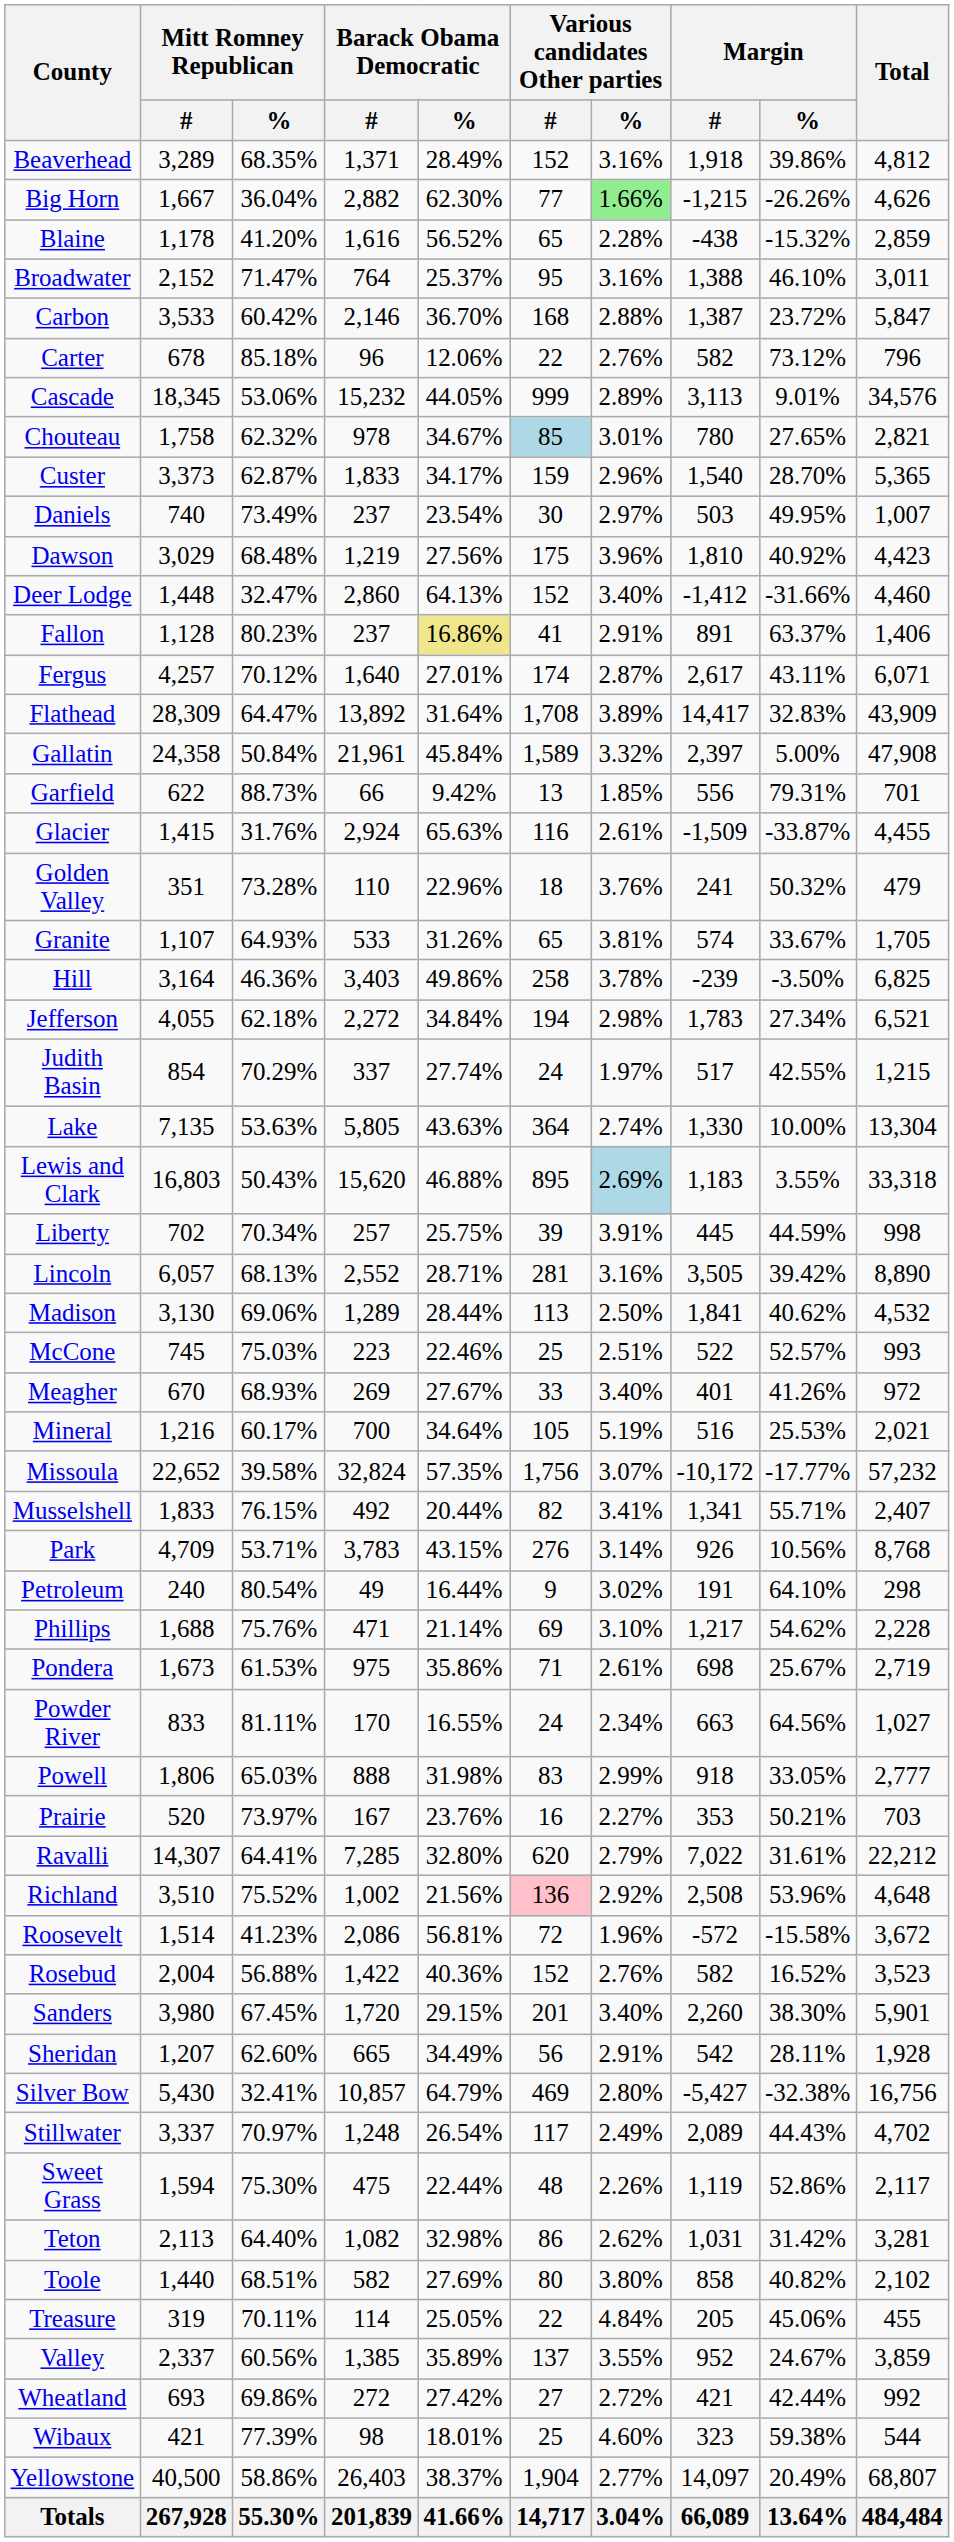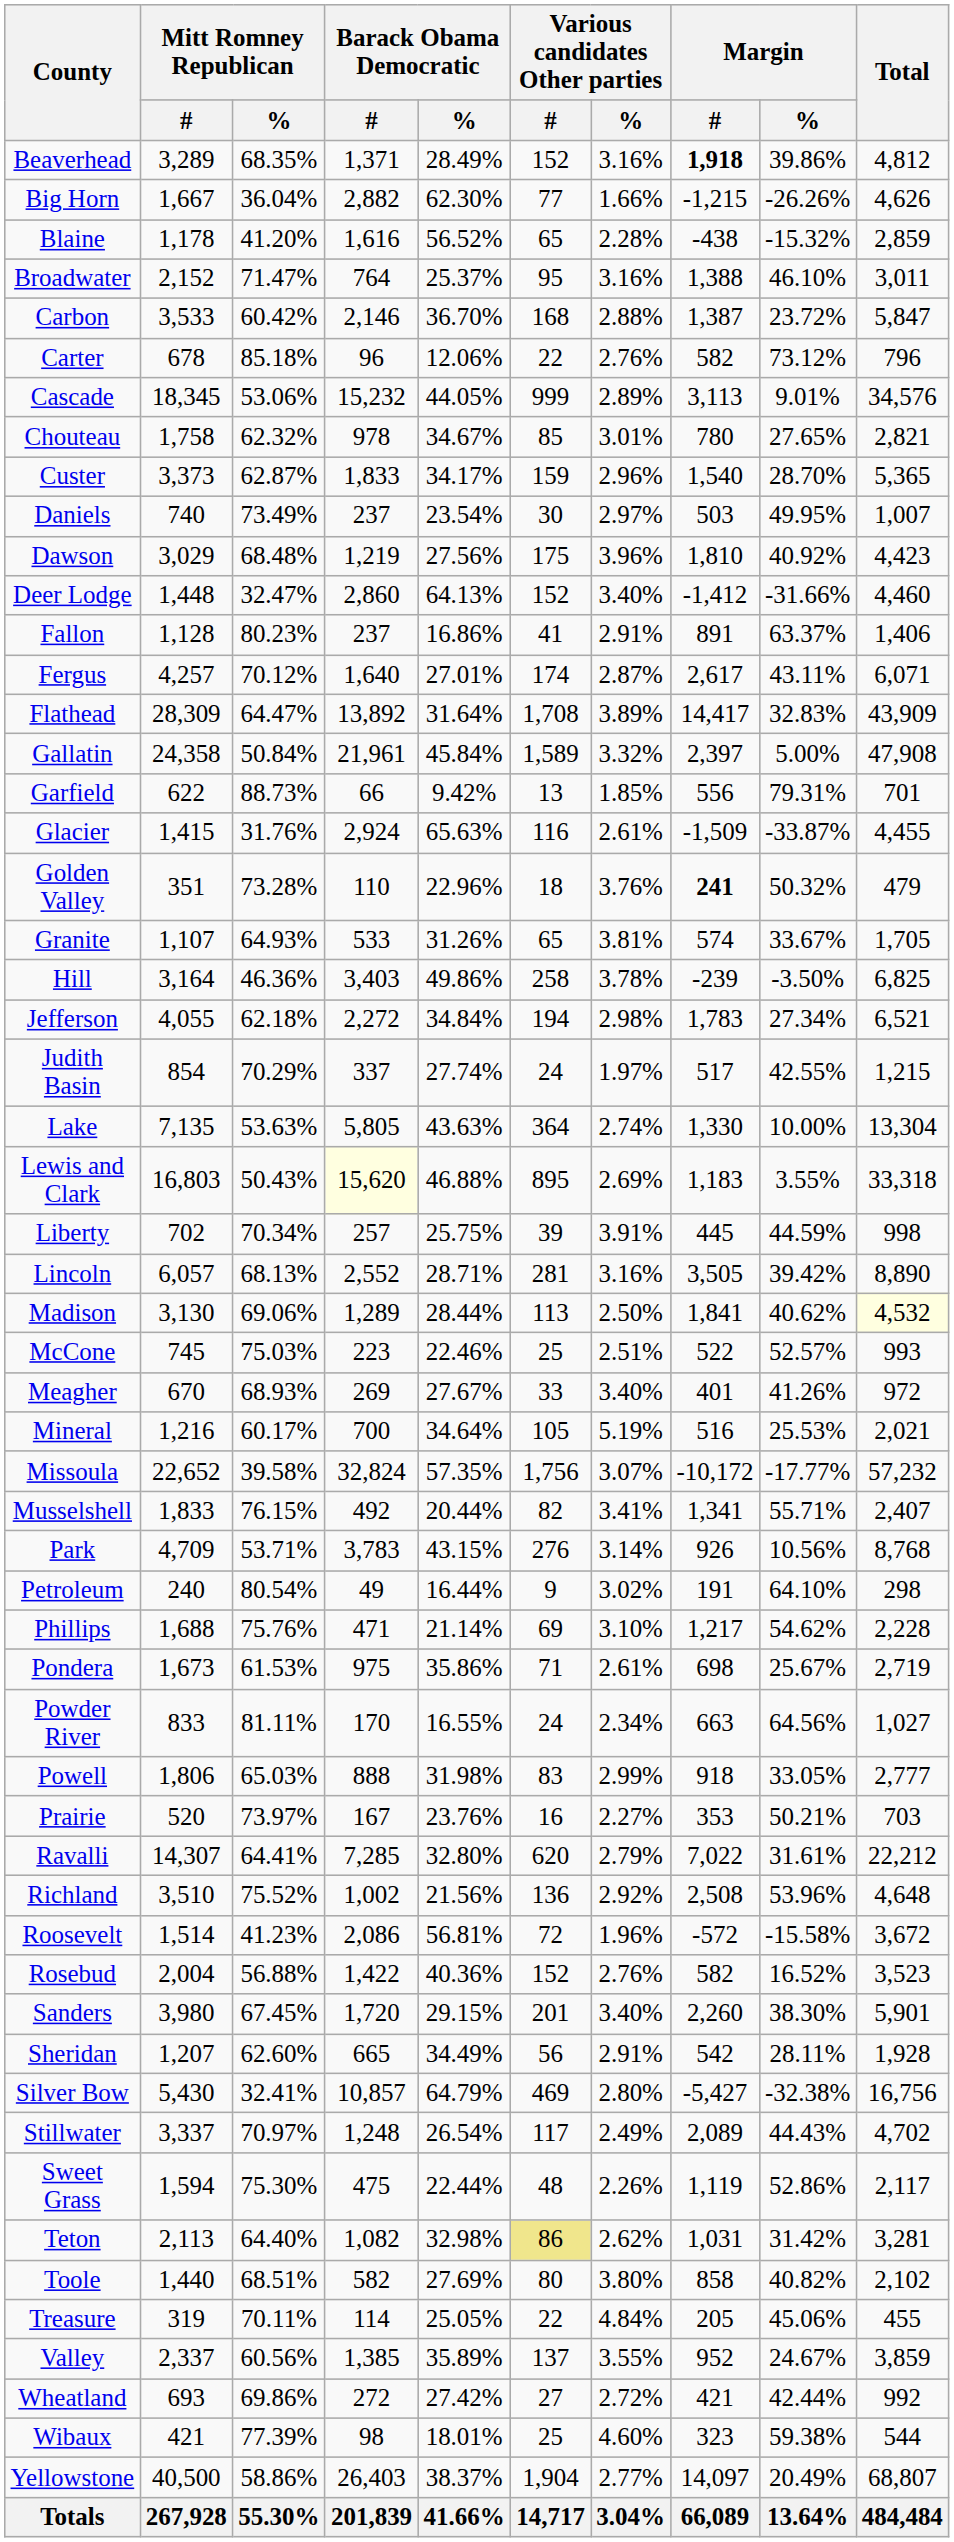(715, 159) normal -> (715, 159) bold
(631, 199) lightgreen background -> (631, 199) no background
(551, 436) lightblue background -> (551, 436) no background
(464, 634) khaki background -> (464, 634) no background
(715, 886) normal -> (715, 886) bold
(372, 1179) no background -> (372, 1179) lightyellow background
(631, 1179) lightblue background -> (631, 1179) no background
(902, 1312) no background -> (902, 1312) lightyellow background
(551, 1894) pink background -> (551, 1894) no background
(551, 2239) no background -> (551, 2239) khaki background
